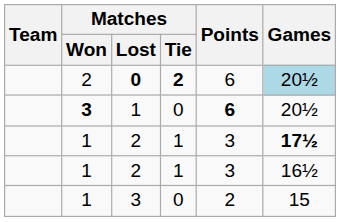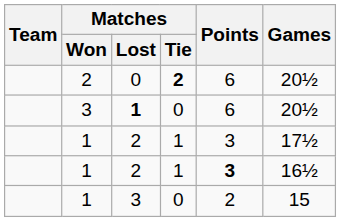(136, 79) bold -> (136, 79) normal
(299, 79) lightblue background -> (299, 79) no background
(87, 110) bold -> (87, 110) normal
(136, 110) normal -> (136, 110) bold
(230, 110) bold -> (230, 110) normal
(299, 140) bold -> (299, 140) normal
(230, 170) normal -> (230, 170) bold
